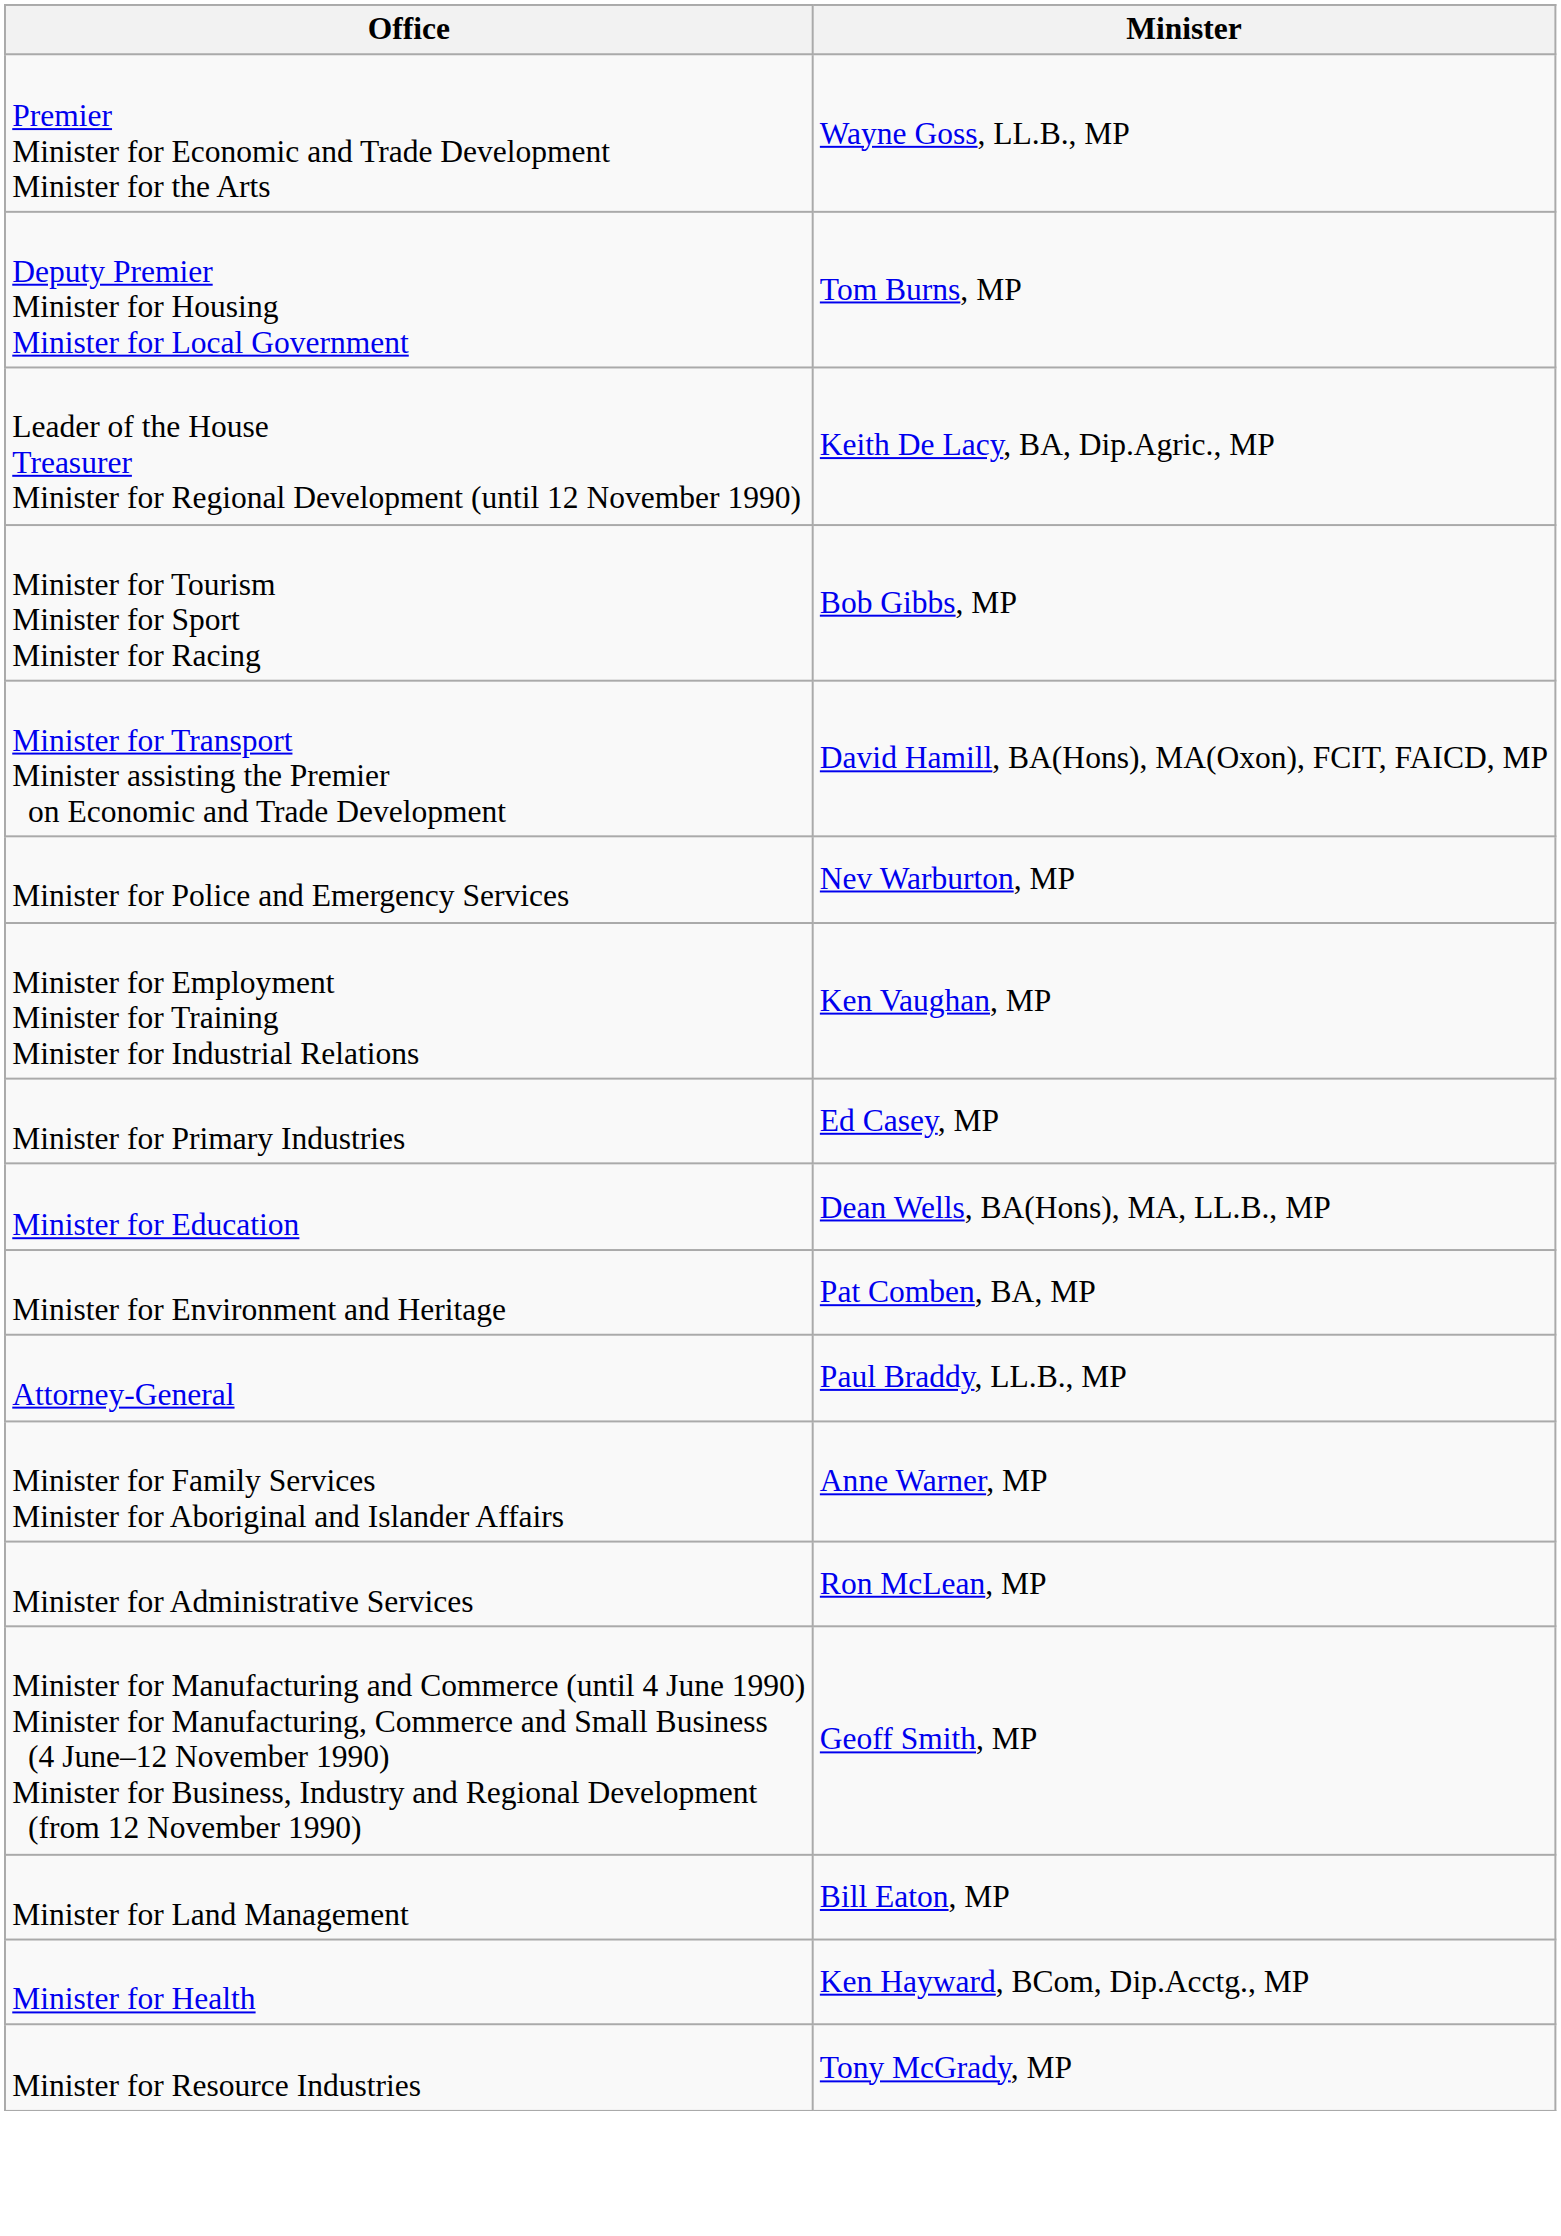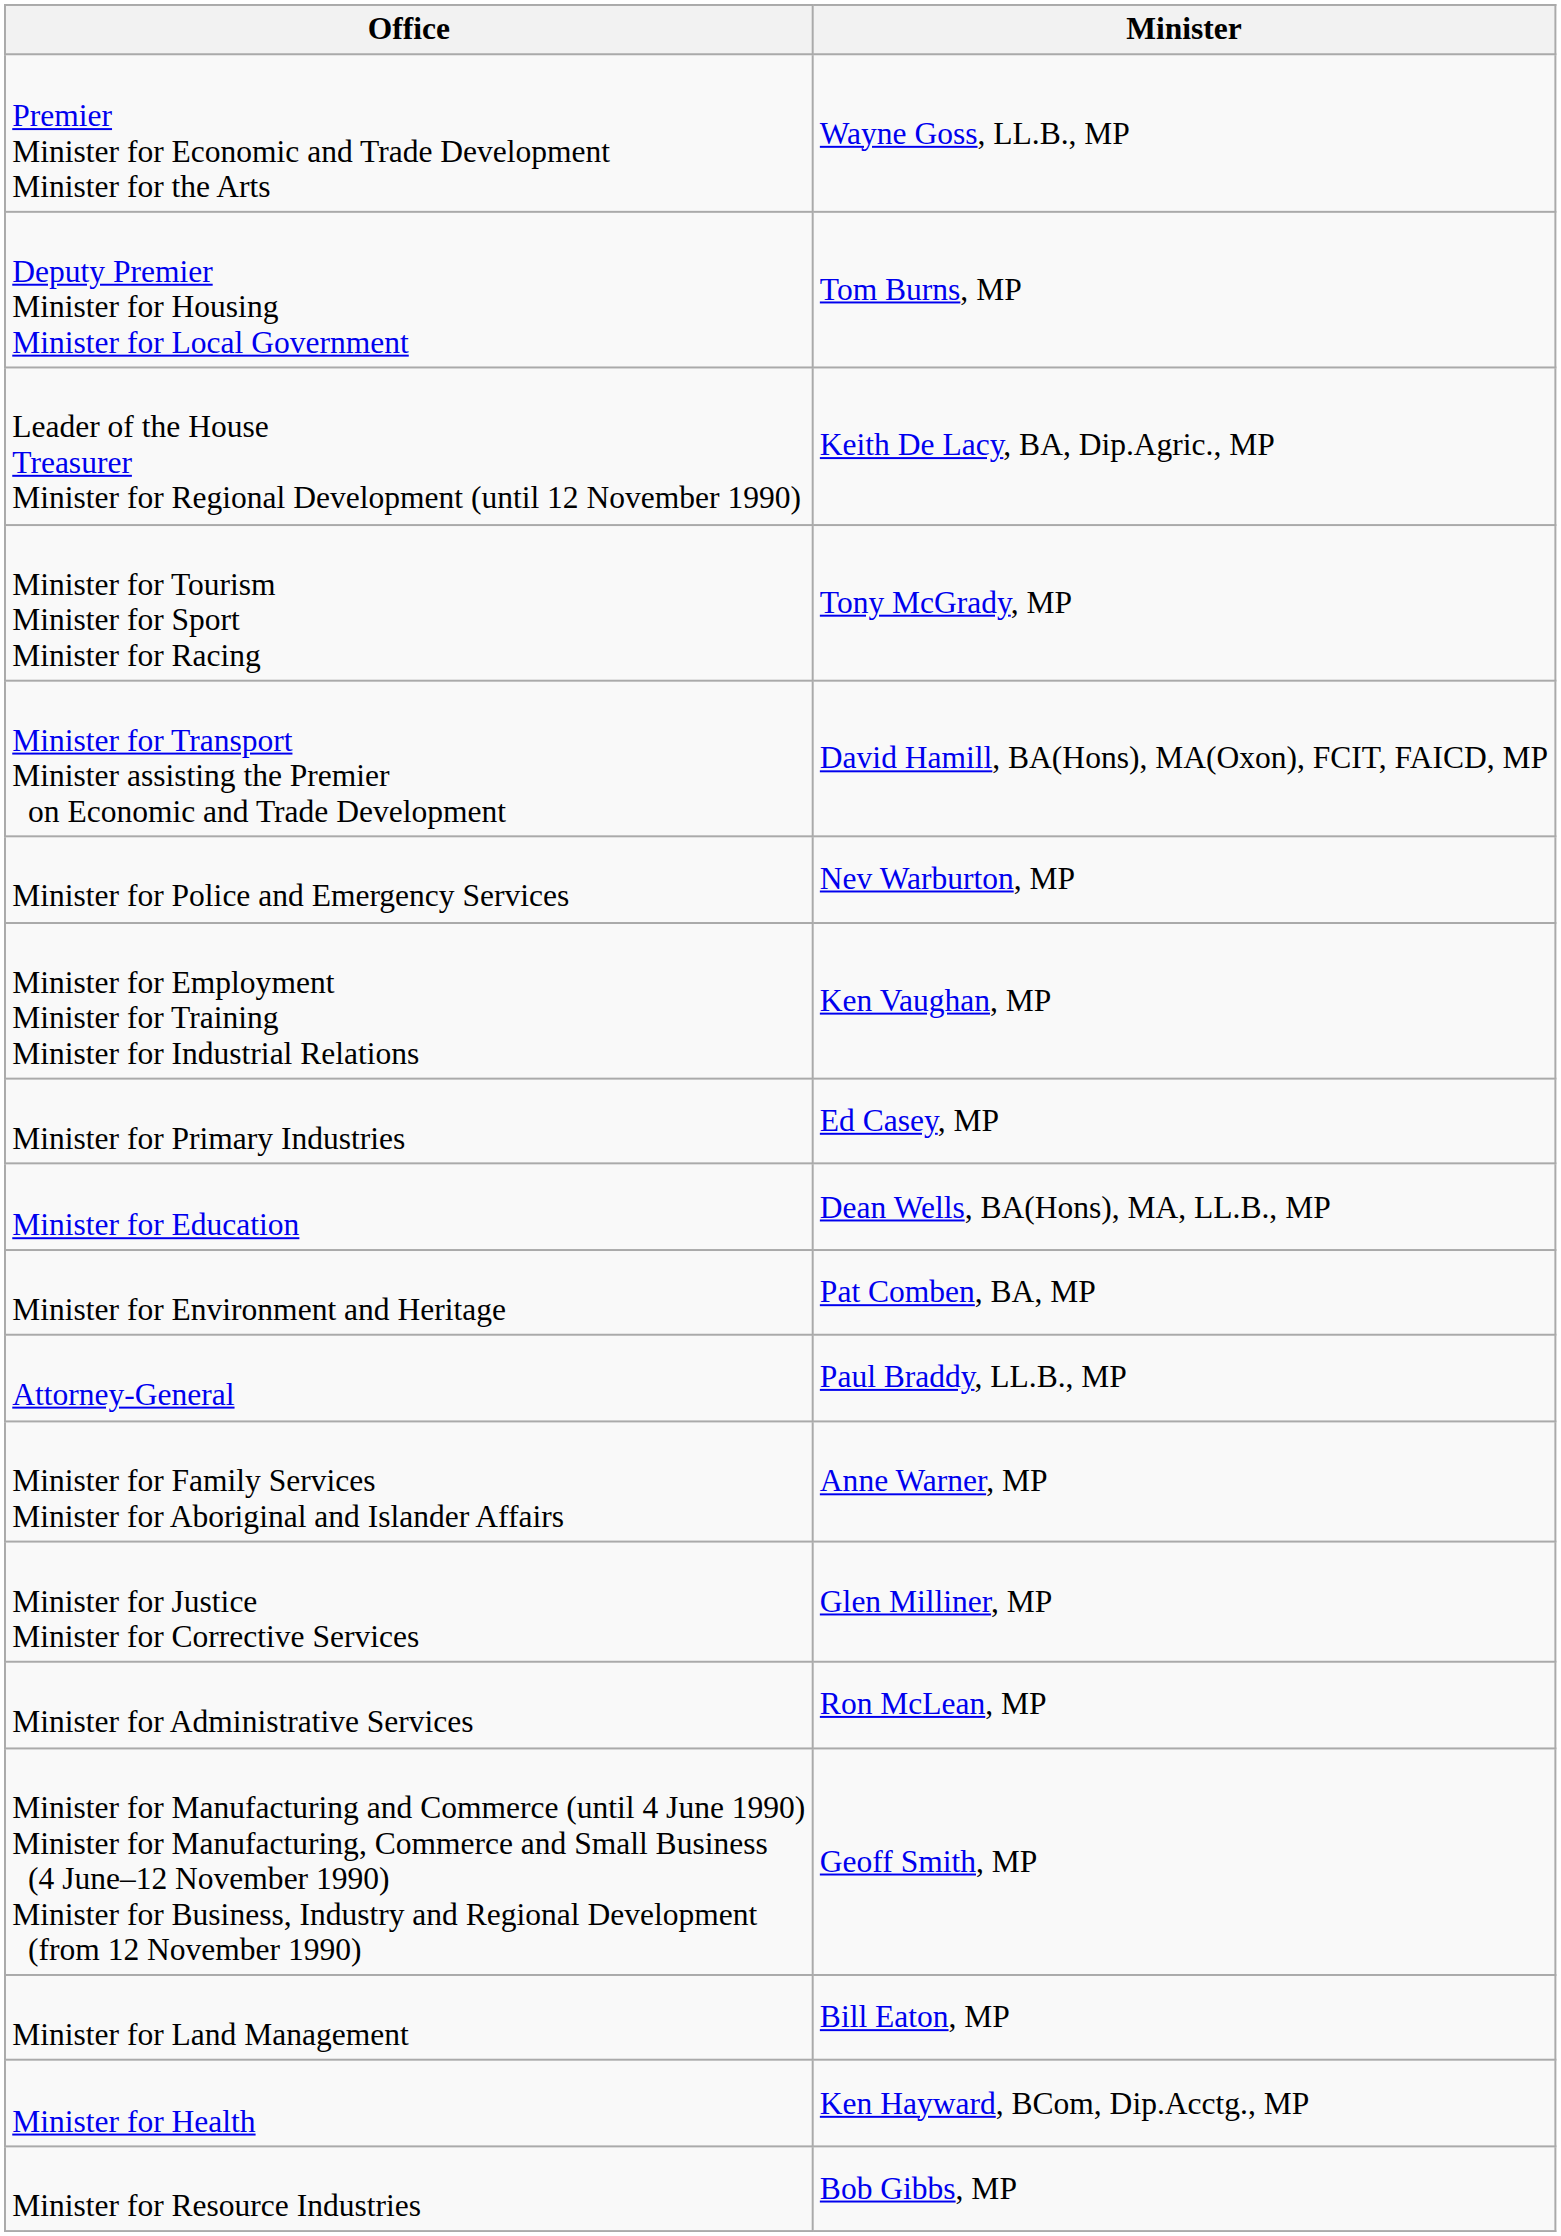(918, 601) Bob Gibbs, MP -> (946, 601) Tony McGrady, MP
+ row: (216, 1619)
(946, 2067) Tony McGrady, MP -> (918, 2188) Bob Gibbs, MP
